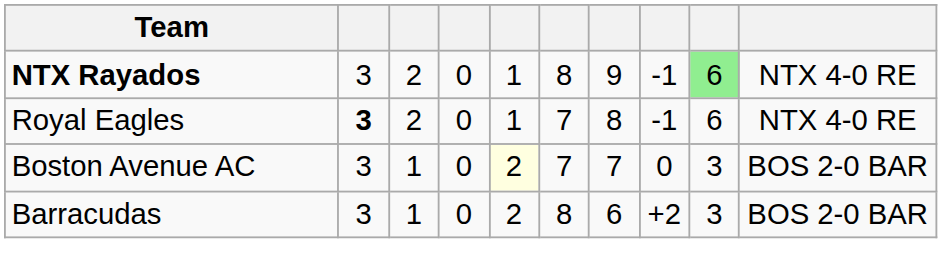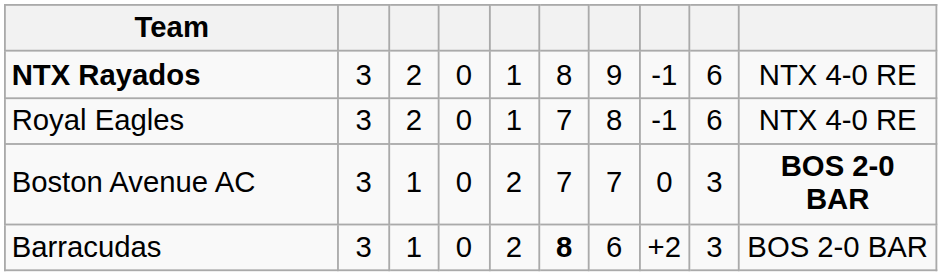(714, 74) lightgreen background -> (714, 74) no background
(364, 120) bold -> (364, 120) normal
(514, 167) lightyellow background -> (514, 183) no background
(838, 167) normal -> (838, 183) bold
(564, 213) normal -> (564, 246) bold
